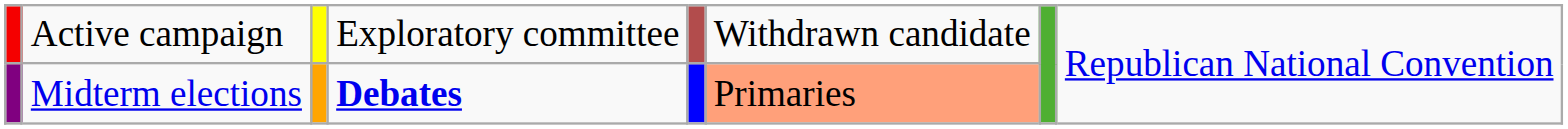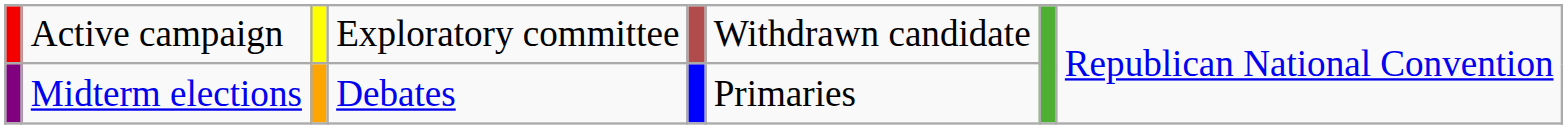(399, 92) bold -> (396, 92) normal
(785, 92) lightsalmon background -> (785, 92) no background
